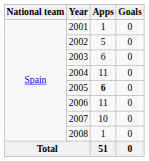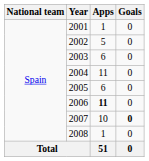(103, 88) bold -> (103, 88) normal
(103, 103) normal -> (103, 103) bold
(130, 118) normal -> (130, 118) bold
